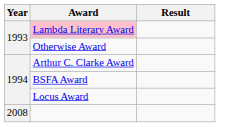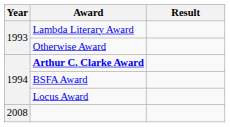(83, 29) pink background -> (83, 29) no background
(83, 63) normal -> (88, 63) bold
